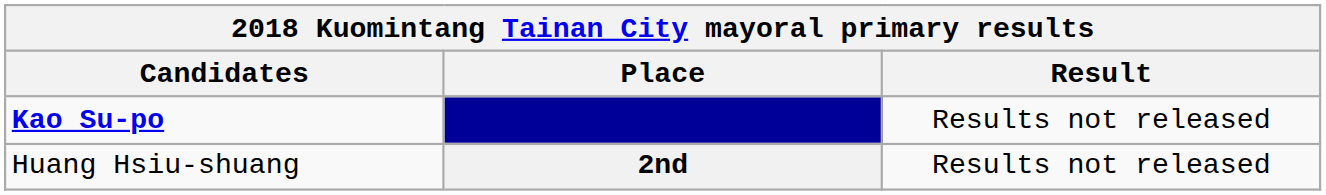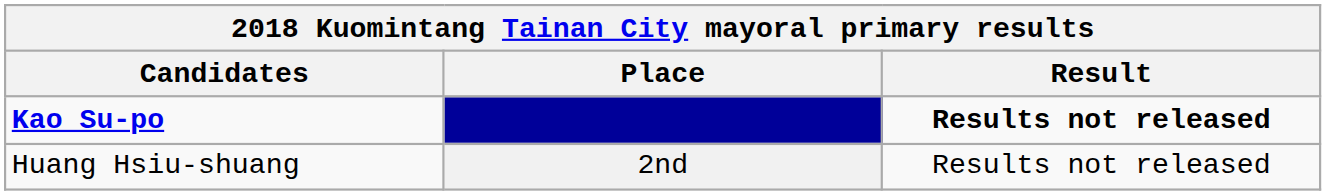(1101, 120) normal -> (1101, 120) bold
(663, 166) bold -> (663, 166) normal
